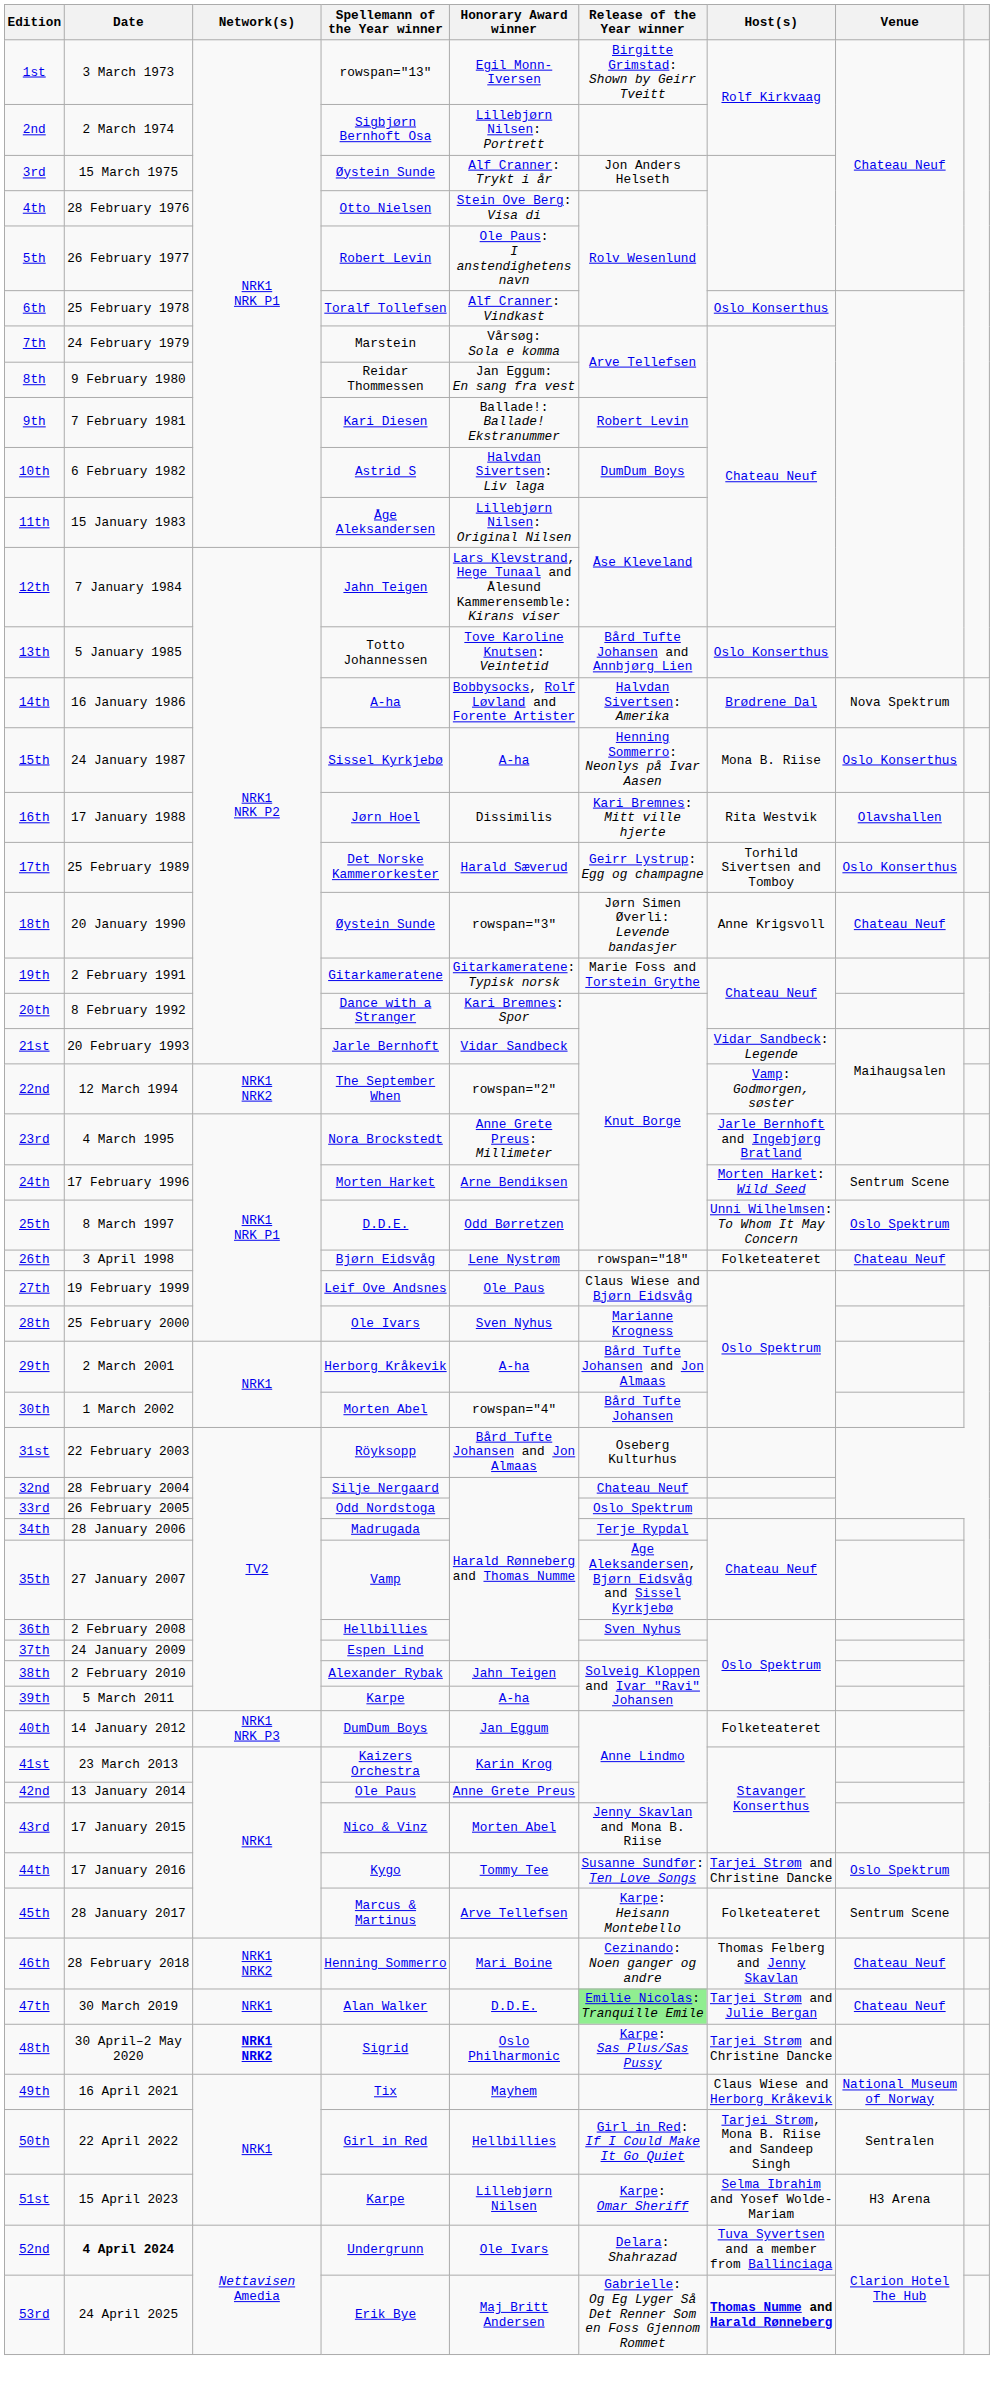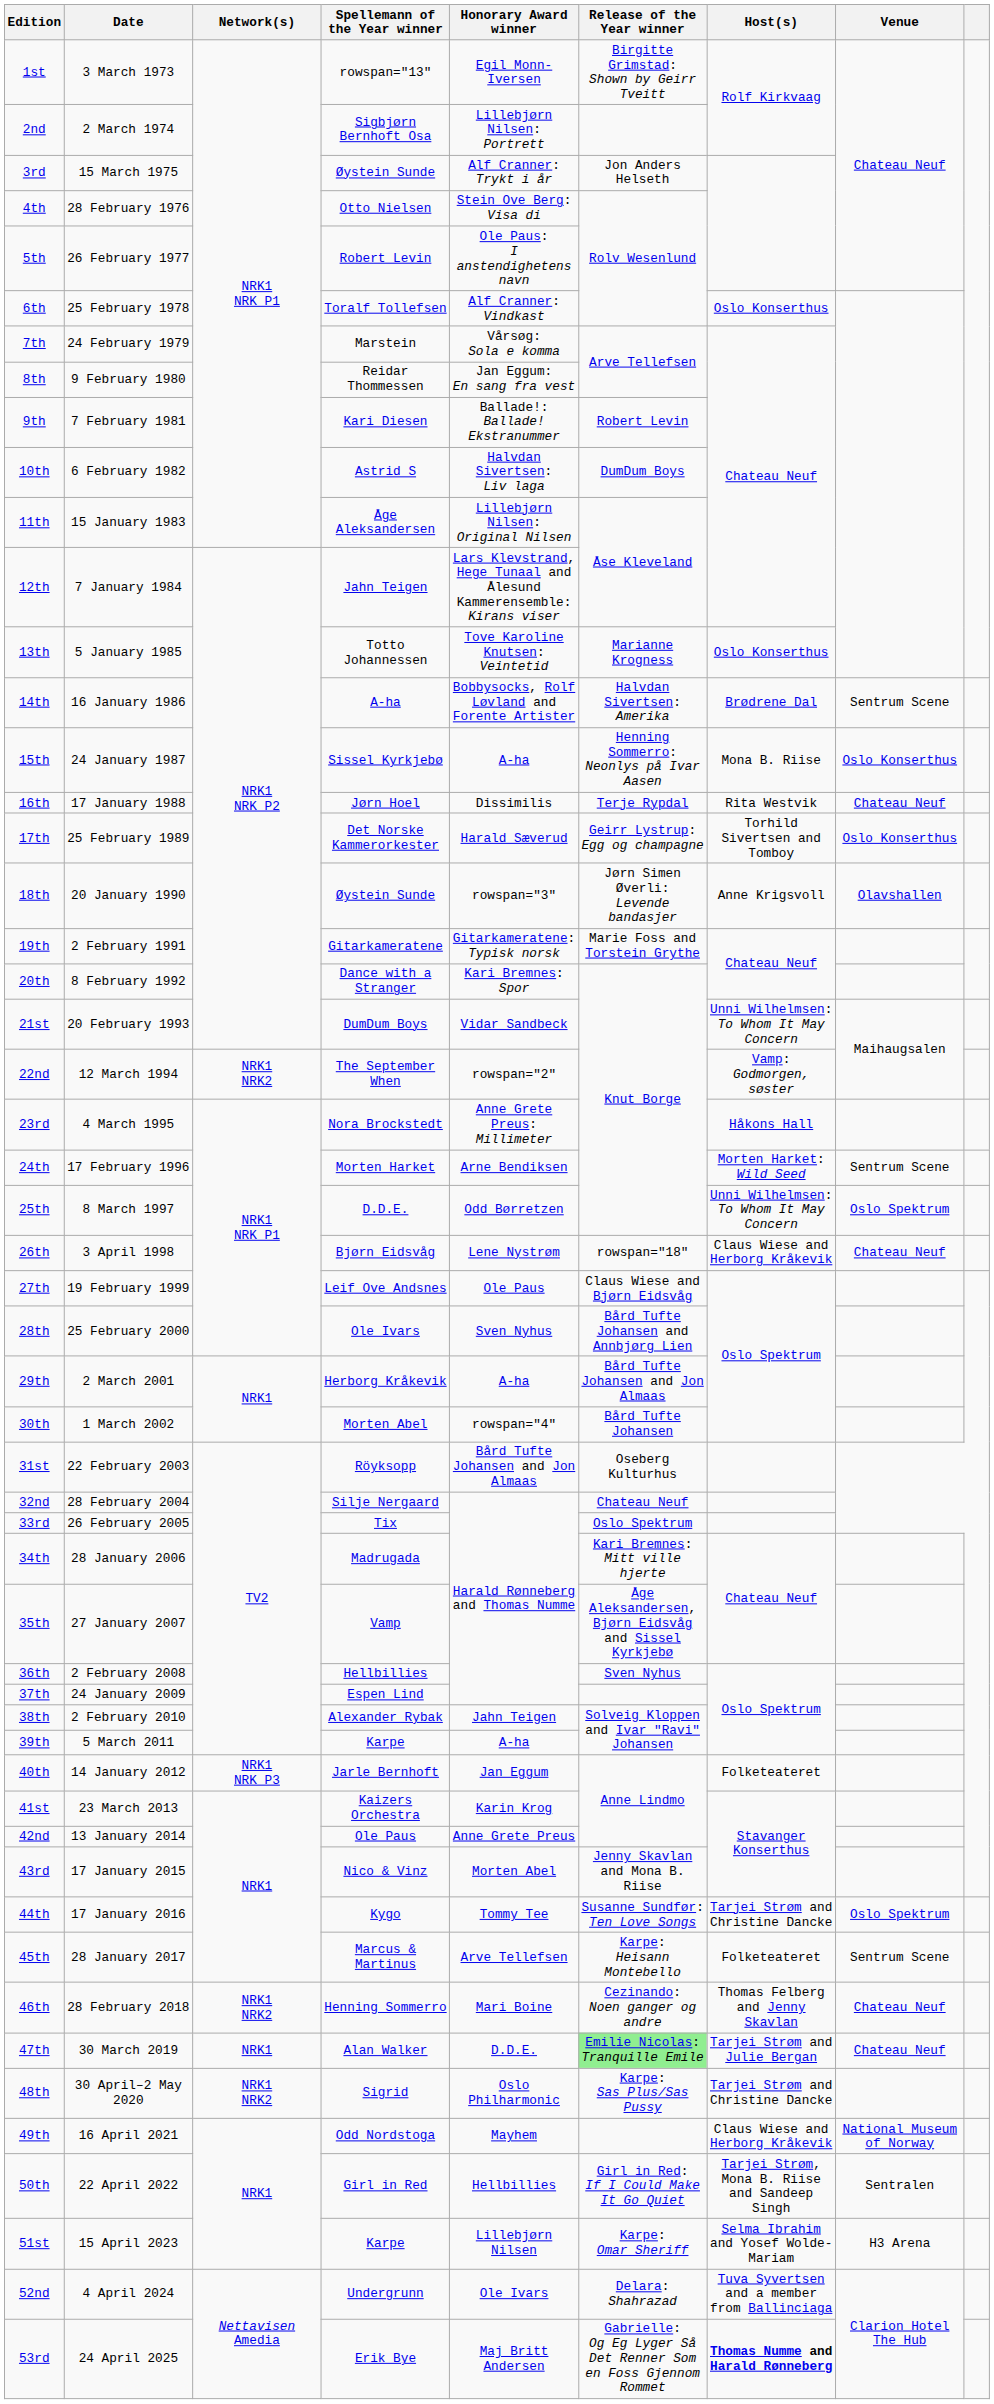(643, 652) Bård Tufte Johansen and Annbjørg Lien -> (643, 652) Marianne Krogness
(900, 702) Nova Spektrum -> (900, 702) Sentrum Scene
(643, 817) Kari Bremnes: Mitt ville hjerte -> (643, 803) Terje Rypdal
(900, 817) Olavshallen -> (900, 803) Chateau Neuf
(900, 925) Chateau Neuf -> (900, 896) Olavshallen
(385, 1046) Jarle Bernhoft -> (385, 1024) DumDum Boys
(771, 1046) Vidar Sandbeck: Legende -> (771, 1024) Unni Wilhelmsen: To Whom It May Concern
(771, 1139) Jarle Bernhoft and Ingebjørg Bratland -> (771, 1125) Håkons Hall
(771, 1260) Folketeateret -> (771, 1253) Claus Wiese and Herborg Kråkevik
(643, 1324) Marianne Krogness -> (643, 1331) Bård Tufte Johansen and Annbjørg Lien
(385, 1509) Odd Nordstoga -> (385, 1523) Tix
(643, 1529) Terje Rypdal -> (643, 1559) Kari Bremnes: Mitt ville hjerte
(385, 1729) DumDum Boys -> (385, 1773) Jarle Bernhoft
(257, 2049) bold -> (257, 2093) normal
(385, 2092) Tix -> (385, 2136) Odd Nordstoga
(128, 2250) bold -> (128, 2294) normal
